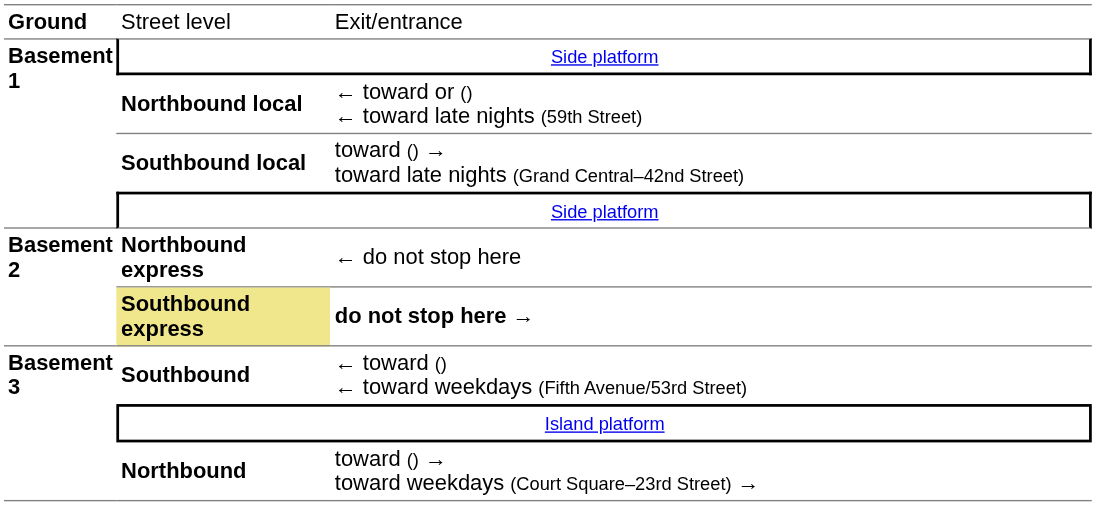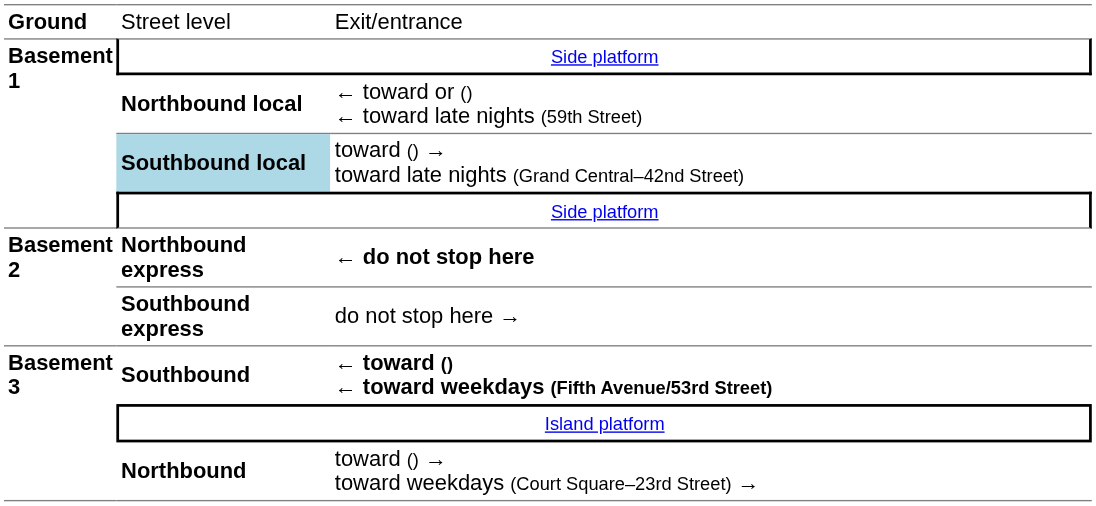(214, 162) no background -> (214, 162) lightblue background
(428, 257) normal -> (435, 257) bold
(186, 316) khaki background -> (186, 316) no background
(435, 316) bold -> (428, 316) normal
(541, 375) normal -> (554, 375) bold
